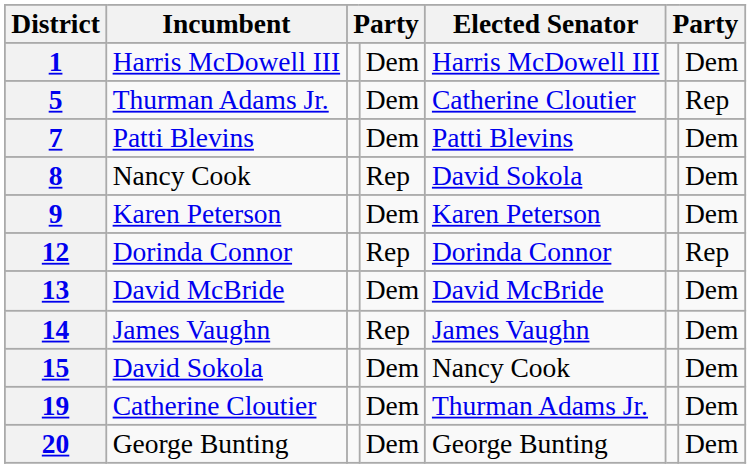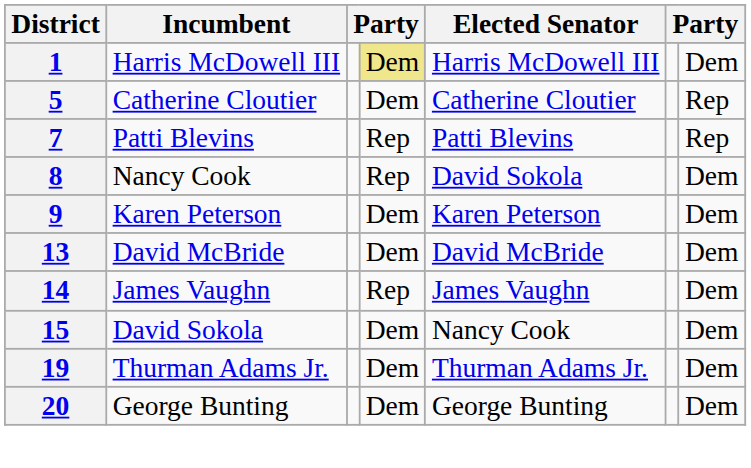(392, 61) no background -> (392, 61) khaki background
(221, 99) Thurman Adams Jr. -> (215, 99) Catherine Cloutier
(392, 138) Dem -> (388, 138) Rep
(712, 138) Dem -> (707, 138) Rep
- row: (56, 252)
(215, 404) Catherine Cloutier -> (221, 366) Thurman Adams Jr.
